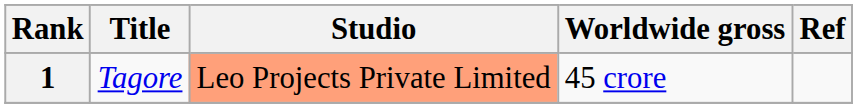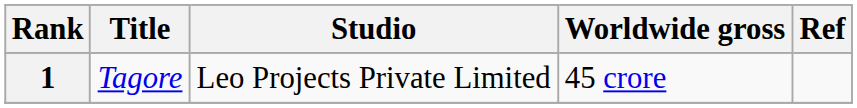(374, 77) lightsalmon background -> (374, 77) no background
